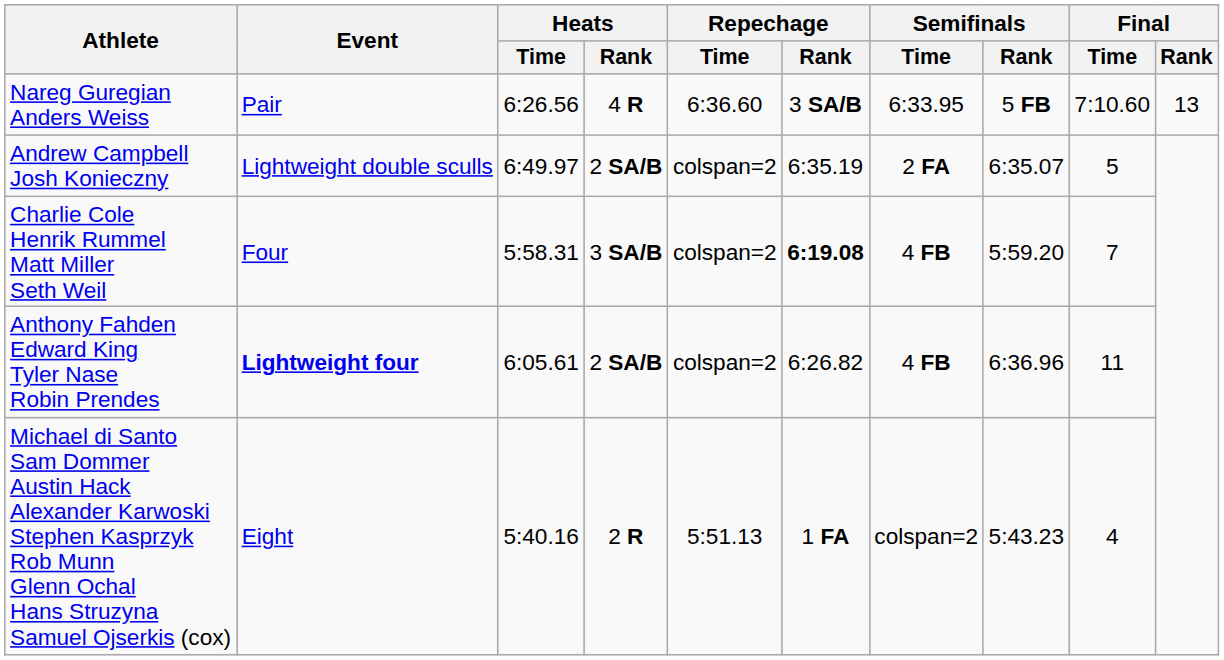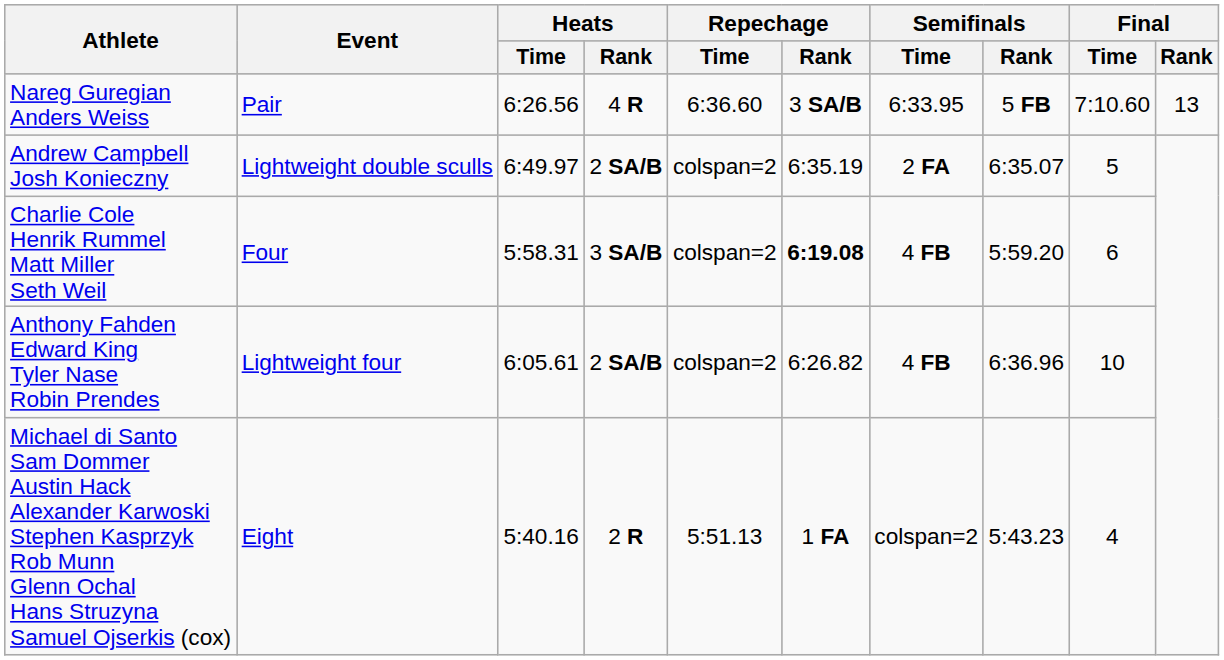(1112, 252) 7 -> (1112, 252) 6
(330, 363) bold -> (321, 363) normal
(1112, 363) 11 -> (1112, 363) 10
